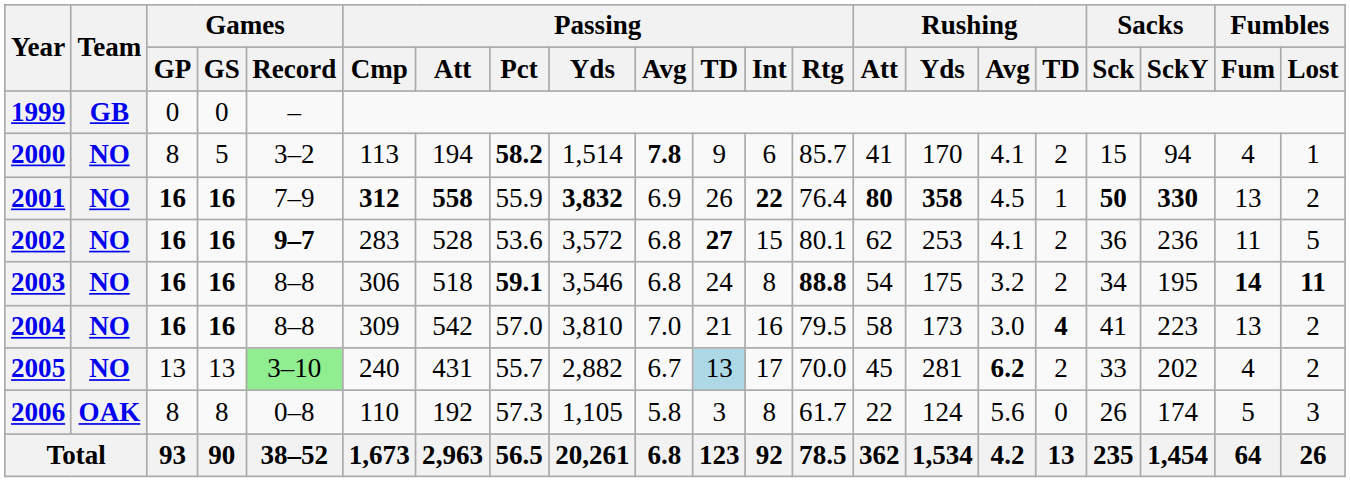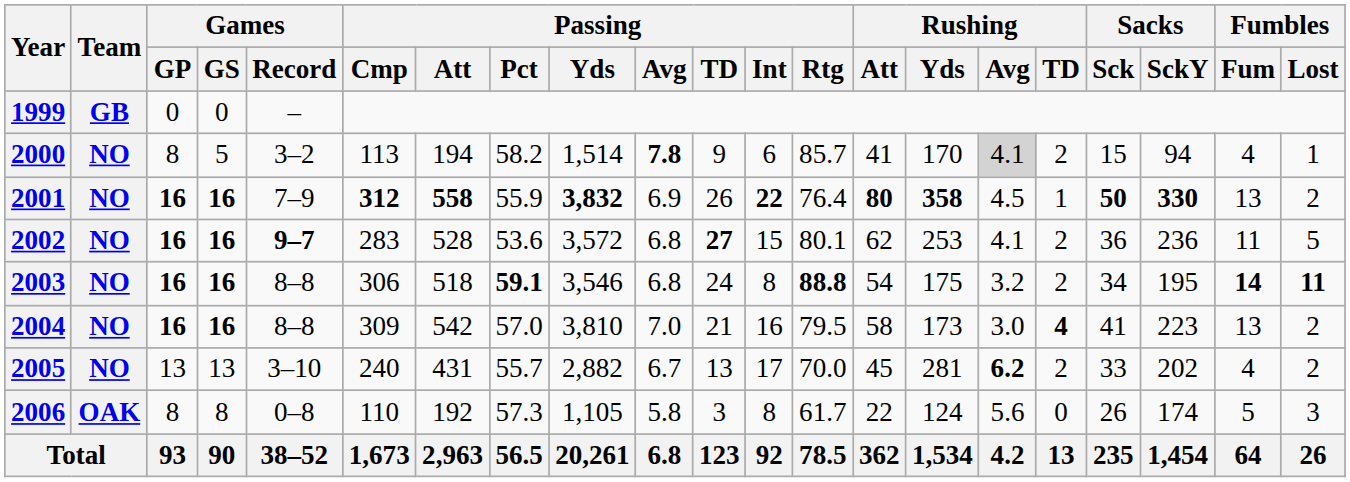(519, 154) bold -> (519, 154) normal
(1008, 154) no background -> (1008, 154) lightgrey background
(294, 369) lightgreen background -> (294, 369) no background
(719, 369) lightblue background -> (719, 369) no background
